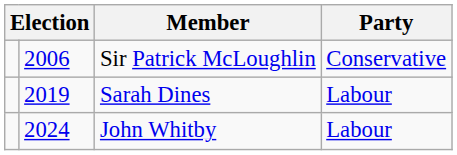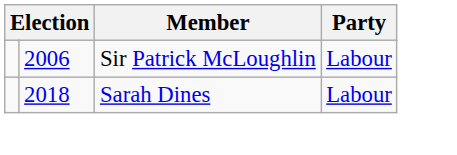(386, 58) Conservative -> (359, 58) Labour
(47, 94) 2019 -> (47, 94) 2018
- row: (158, 130)
